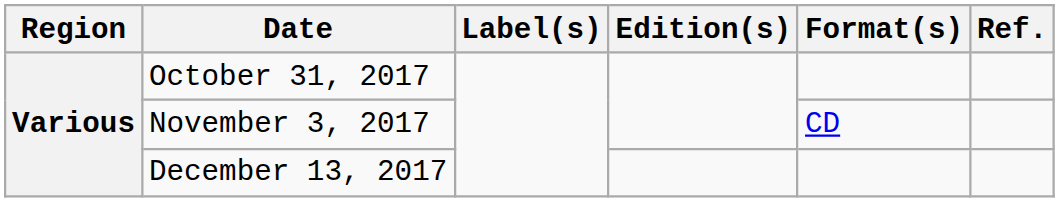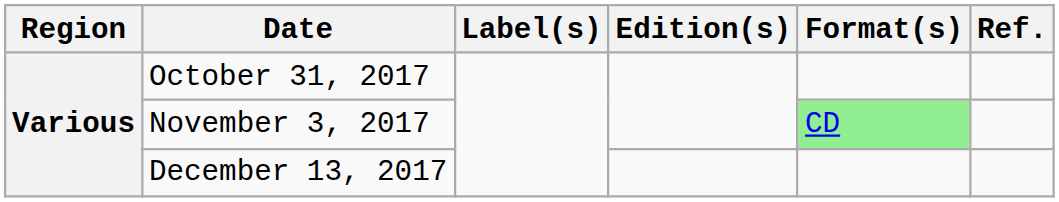(823, 124) no background -> (823, 124) lightgreen background
